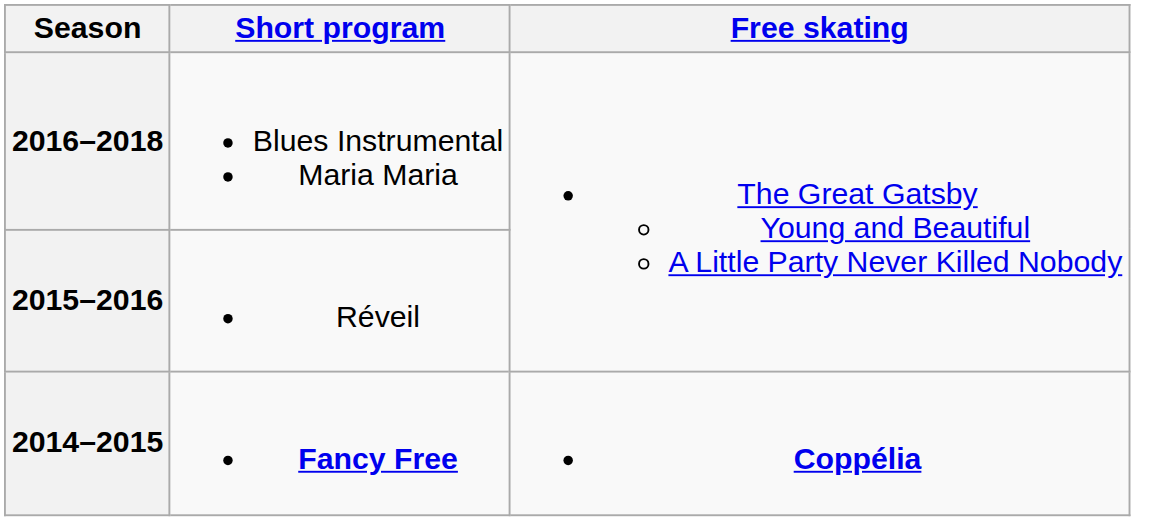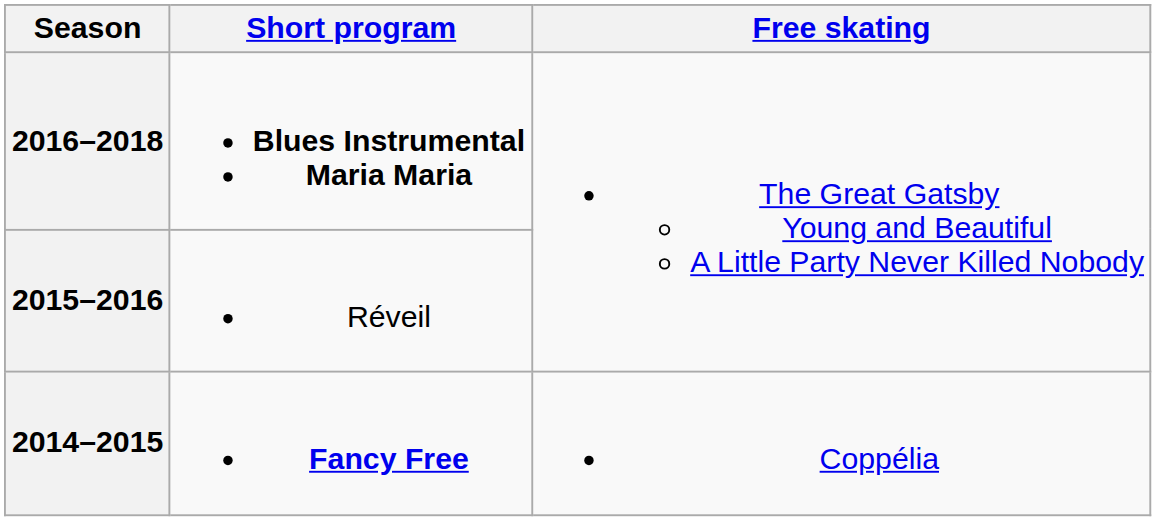(340, 158) normal -> (351, 158) bold
(820, 460) bold -> (842, 460) normal
